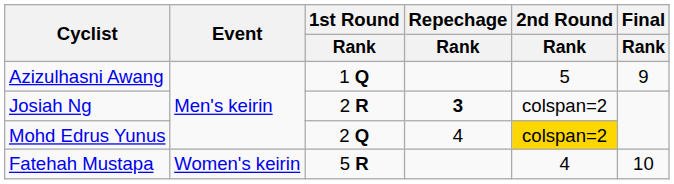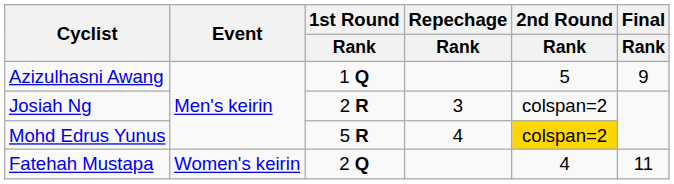(458, 106) bold -> (458, 106) normal
(354, 135) 2 Q -> (354, 135) 5 R
(354, 165) 5 R -> (354, 165) 2 Q
(643, 165) 10 -> (643, 165) 11
